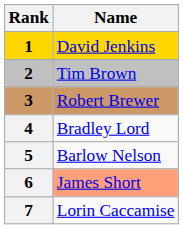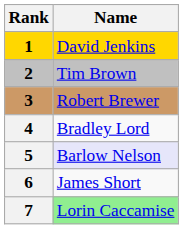(109, 155) no background -> (109, 155) lavender background
(99, 182) lightsalmon background -> (99, 182) no background
(116, 210) no background -> (116, 210) lightgreen background
